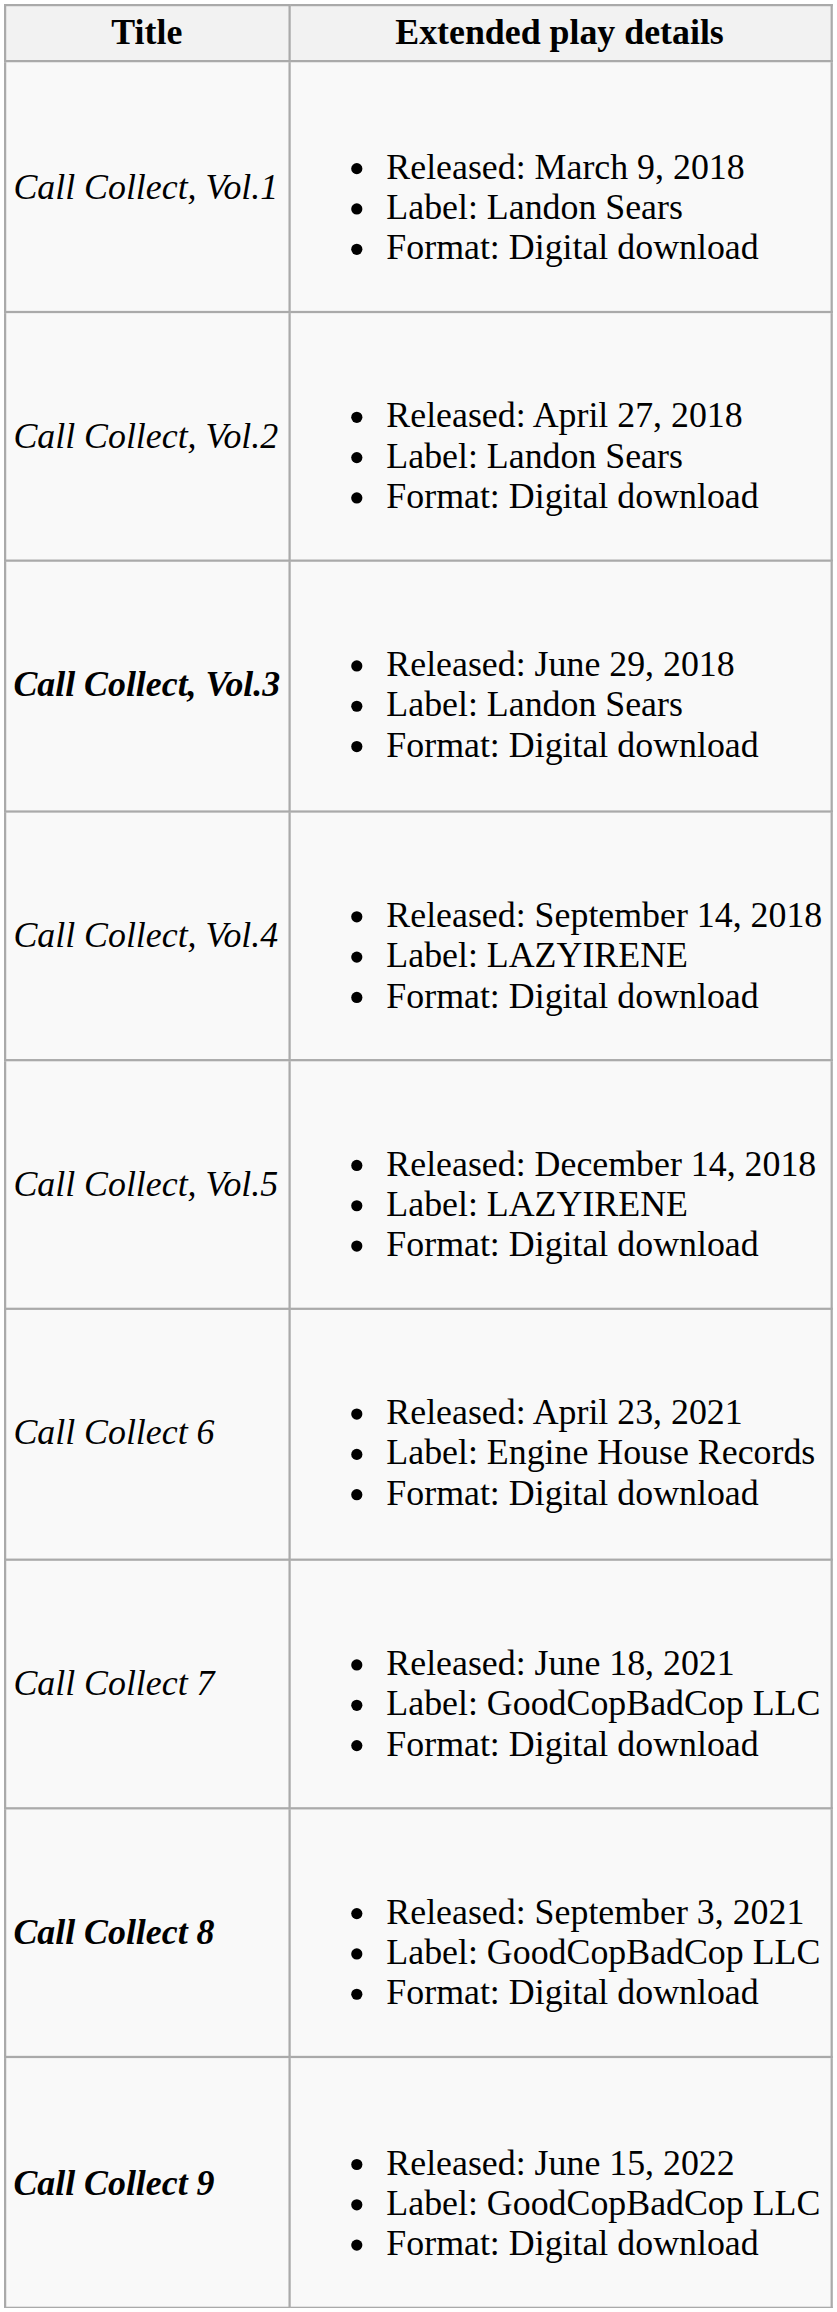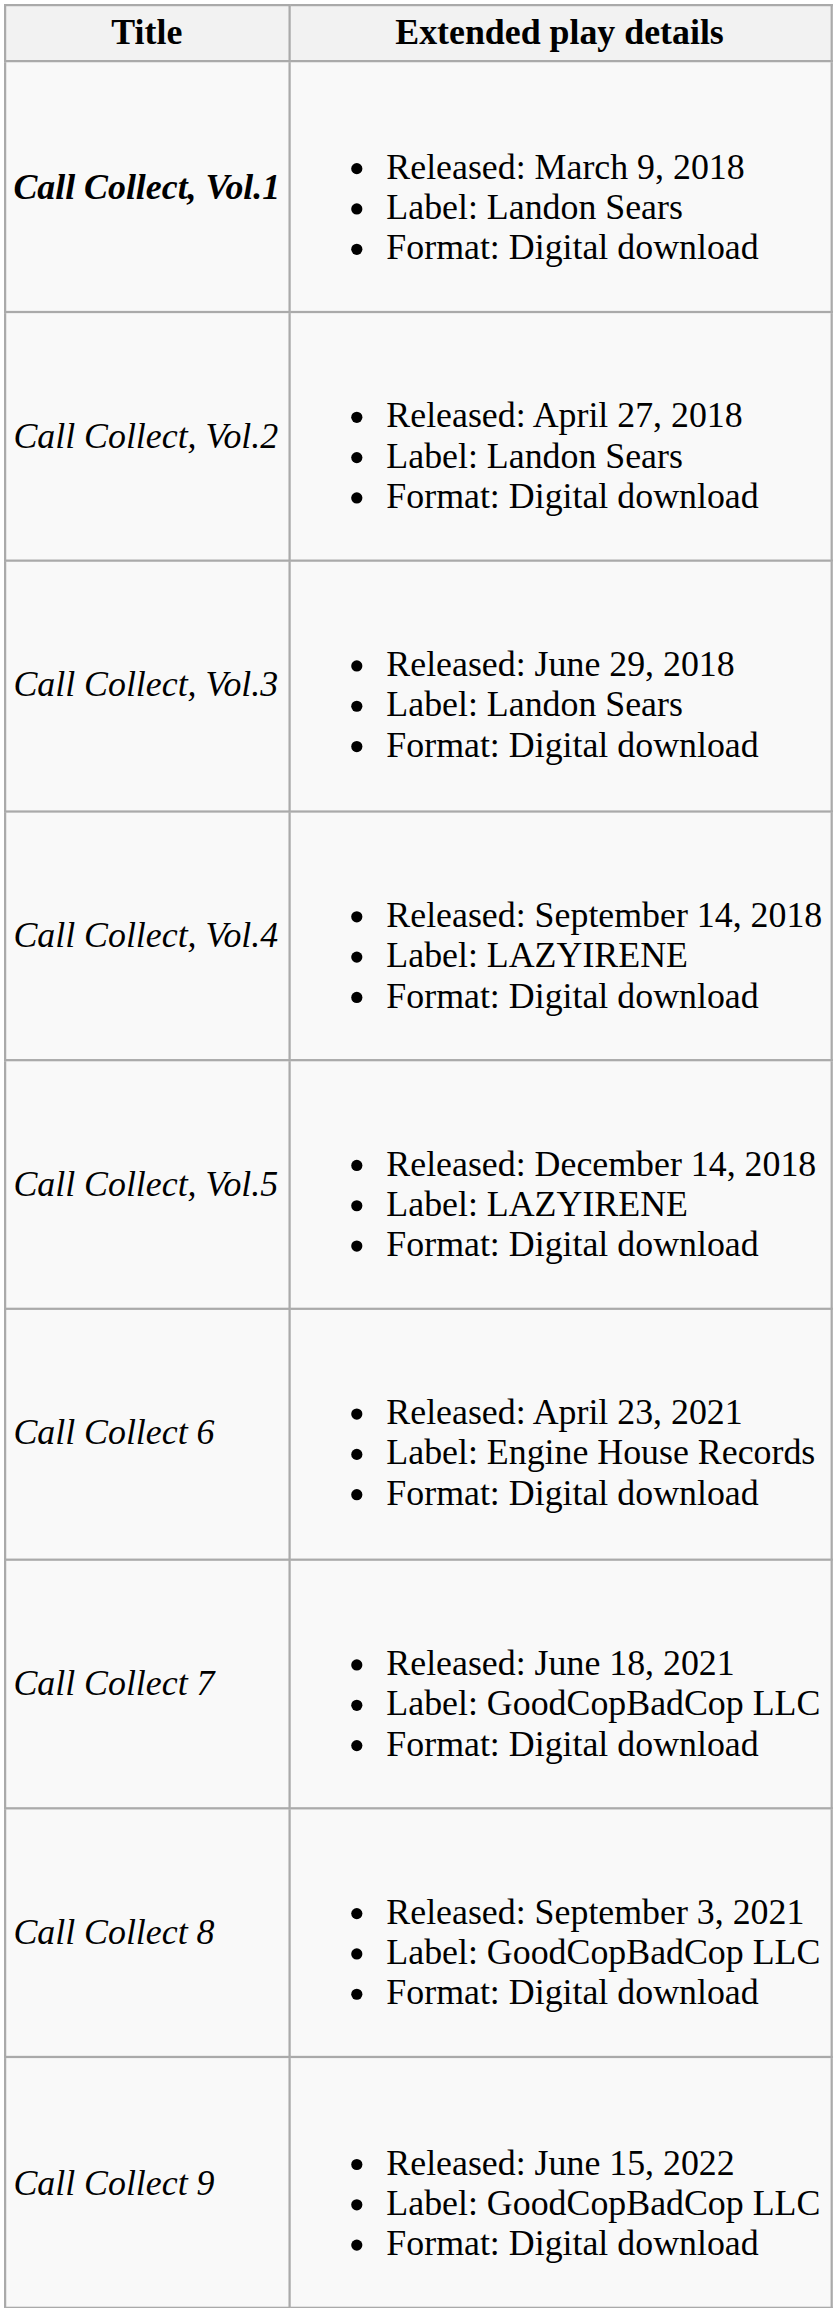(146, 186) normal -> (147, 186) bold
(147, 685) bold -> (146, 685) normal
(114, 1932) bold -> (114, 1932) normal
(114, 2181) bold -> (114, 2181) normal
